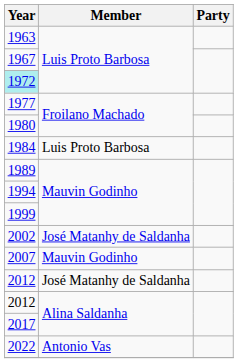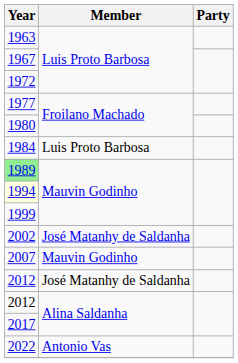(22, 81) paleturquoise background -> (22, 81) no background
(22, 170) no background -> (22, 170) lightgreen background
(22, 192) no background -> (22, 192) lightyellow background
